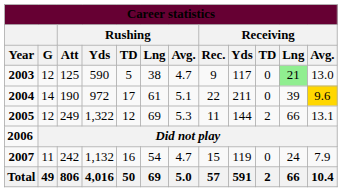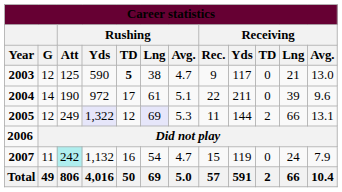(129, 75) normal -> (129, 75) bold
(293, 75) lightgreen background -> (293, 75) no background
(322, 95) gold background -> (322, 95) no background
(99, 116) no background -> (99, 116) lavender background
(154, 116) no background -> (154, 116) lavender background
(70, 156) no background -> (70, 156) paleturquoise background
